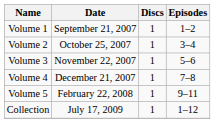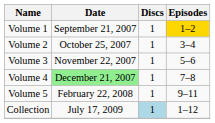(188, 28) no background -> (188, 28) gold background
(95, 77) no background -> (95, 77) lightgreen background
(152, 110) no background -> (152, 110) lightblue background
